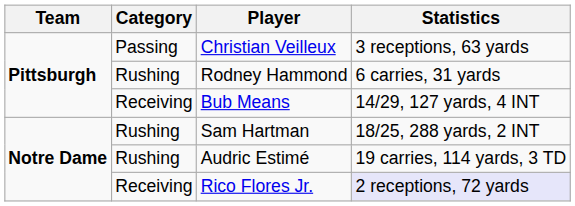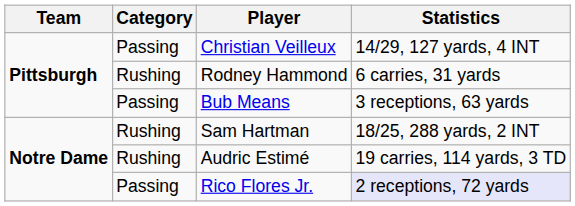(442, 46) 3 receptions, 63 yards -> (448, 46) 14/29, 127 yards, 4 INT
(154, 102) Receiving -> (148, 102) Passing
(448, 102) 14/29, 127 yards, 4 INT -> (442, 102) 3 receptions, 63 yards
(154, 186) Receiving -> (148, 186) Passing
